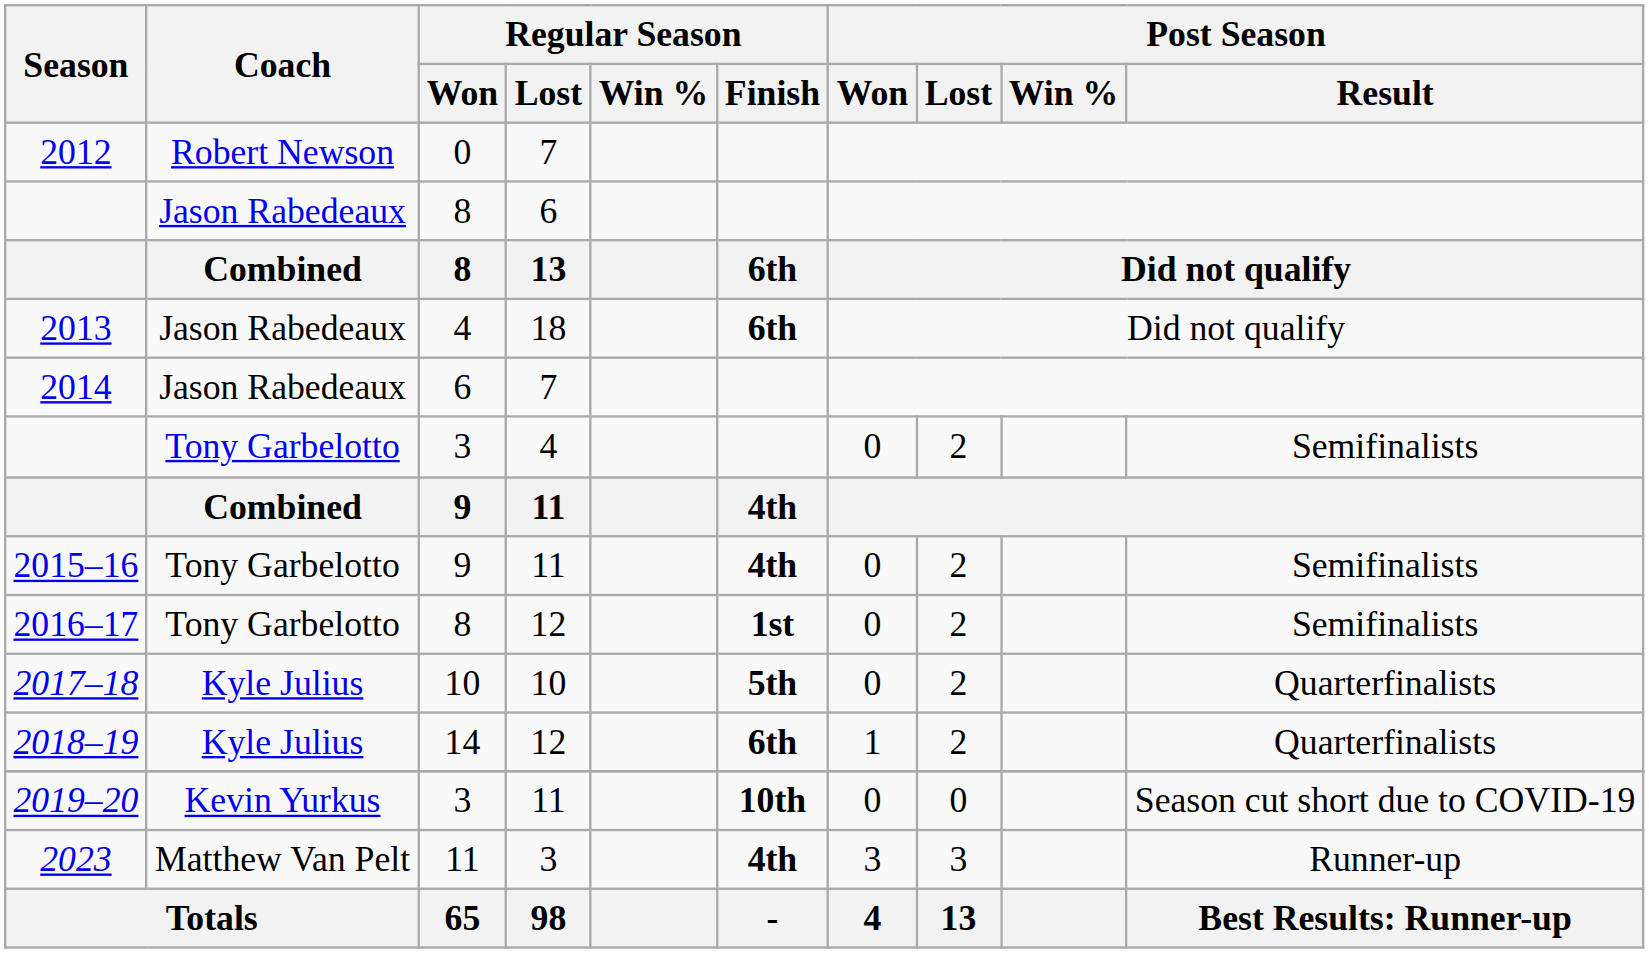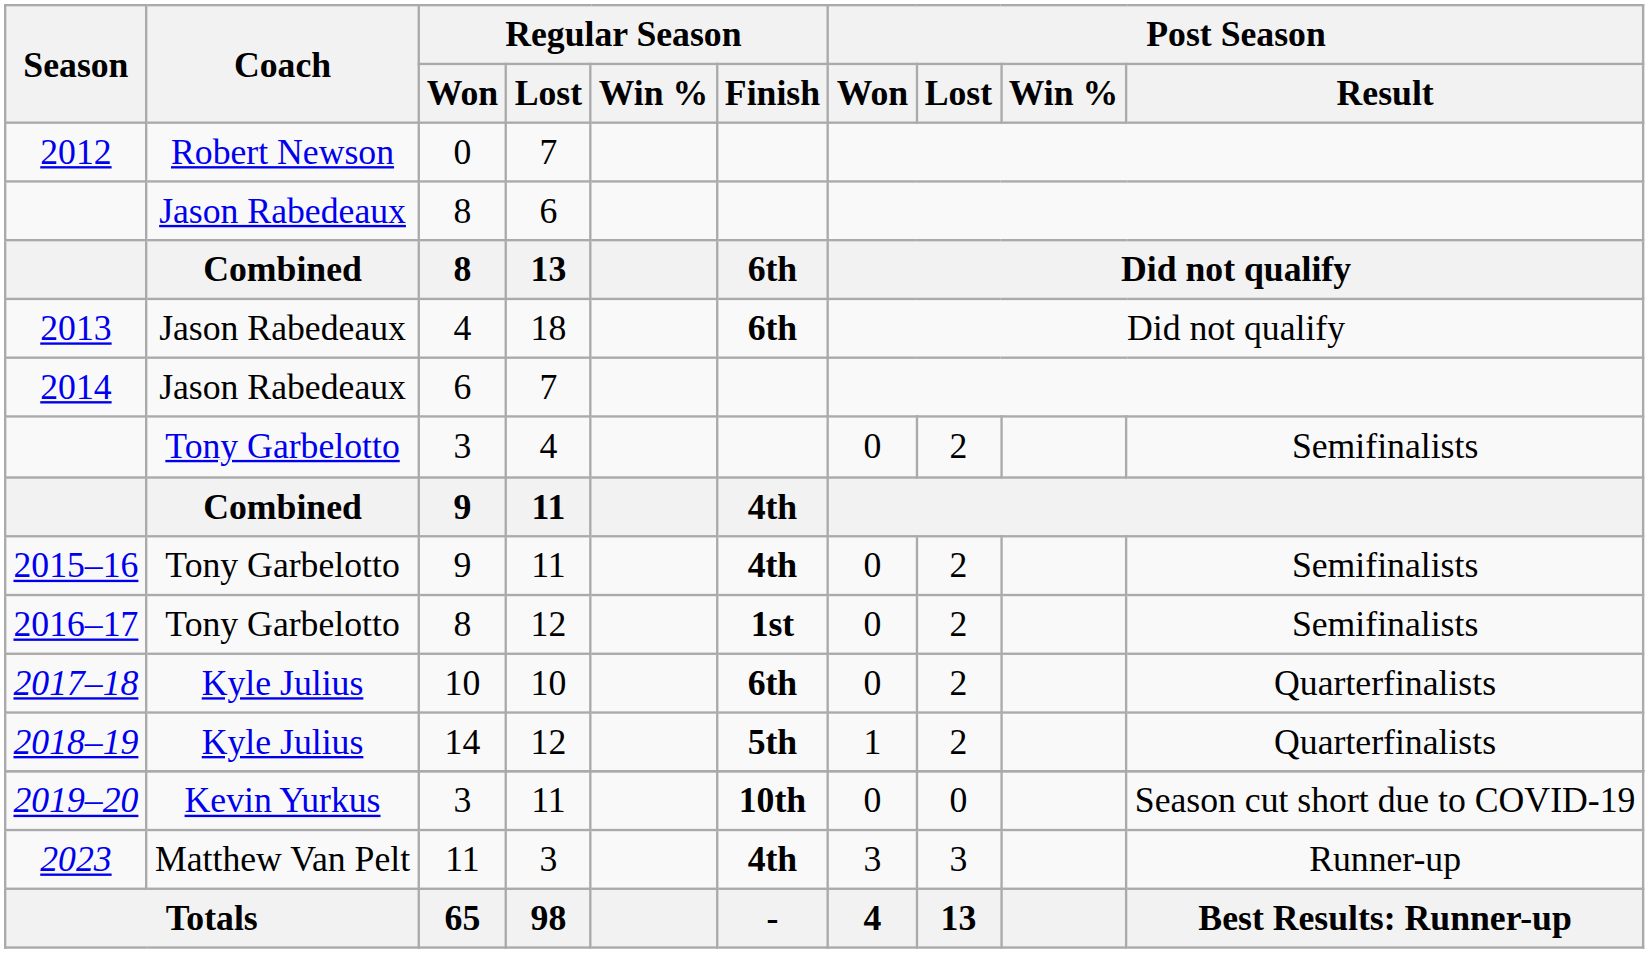(772, 682) 5th -> (772, 682) 6th
(772, 740) 6th -> (772, 740) 5th
